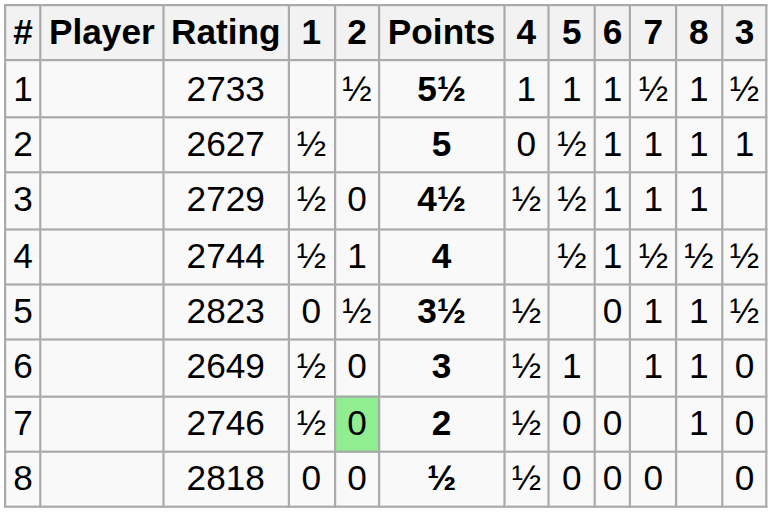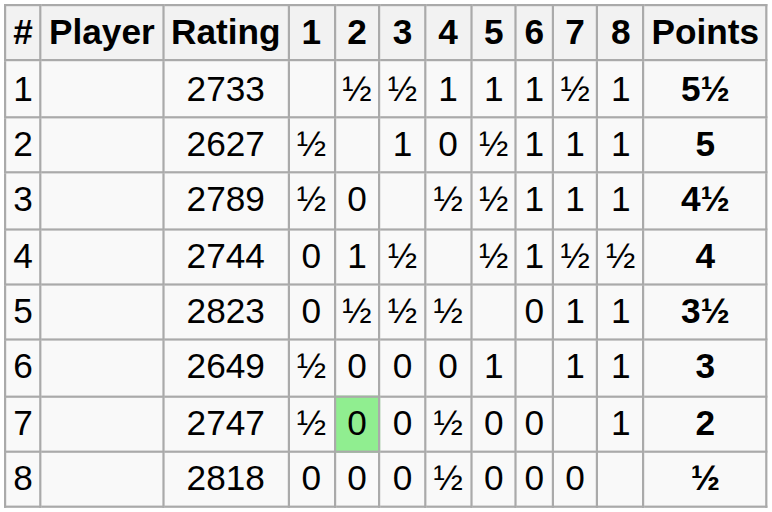columns swapped: (744, 32) <-> (442, 32)
(226, 199) 2729 -> (226, 199) 2789
(311, 255) ½ -> (311, 255) 0
(526, 367) ½ -> (448, 367) 0
(226, 423) 2746 -> (226, 423) 2747
